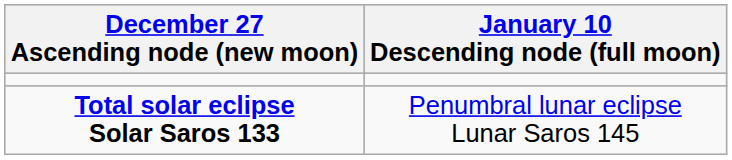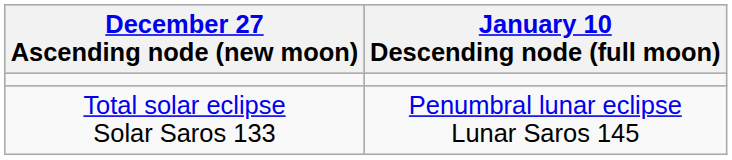(185, 119) bold -> (185, 119) normal
